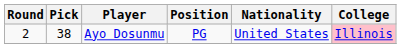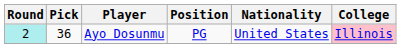(26, 34) no background -> (26, 34) paleturquoise background
(64, 34) 38 -> (64, 34) 36
